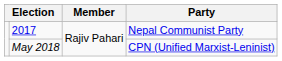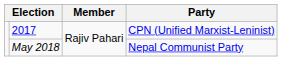(186, 30) Nepal Communist Party -> (201, 30) CPN (Unified Marxist-Leninist)
(201, 47) CPN (Unified Marxist-Leninist) -> (186, 47) Nepal Communist Party
